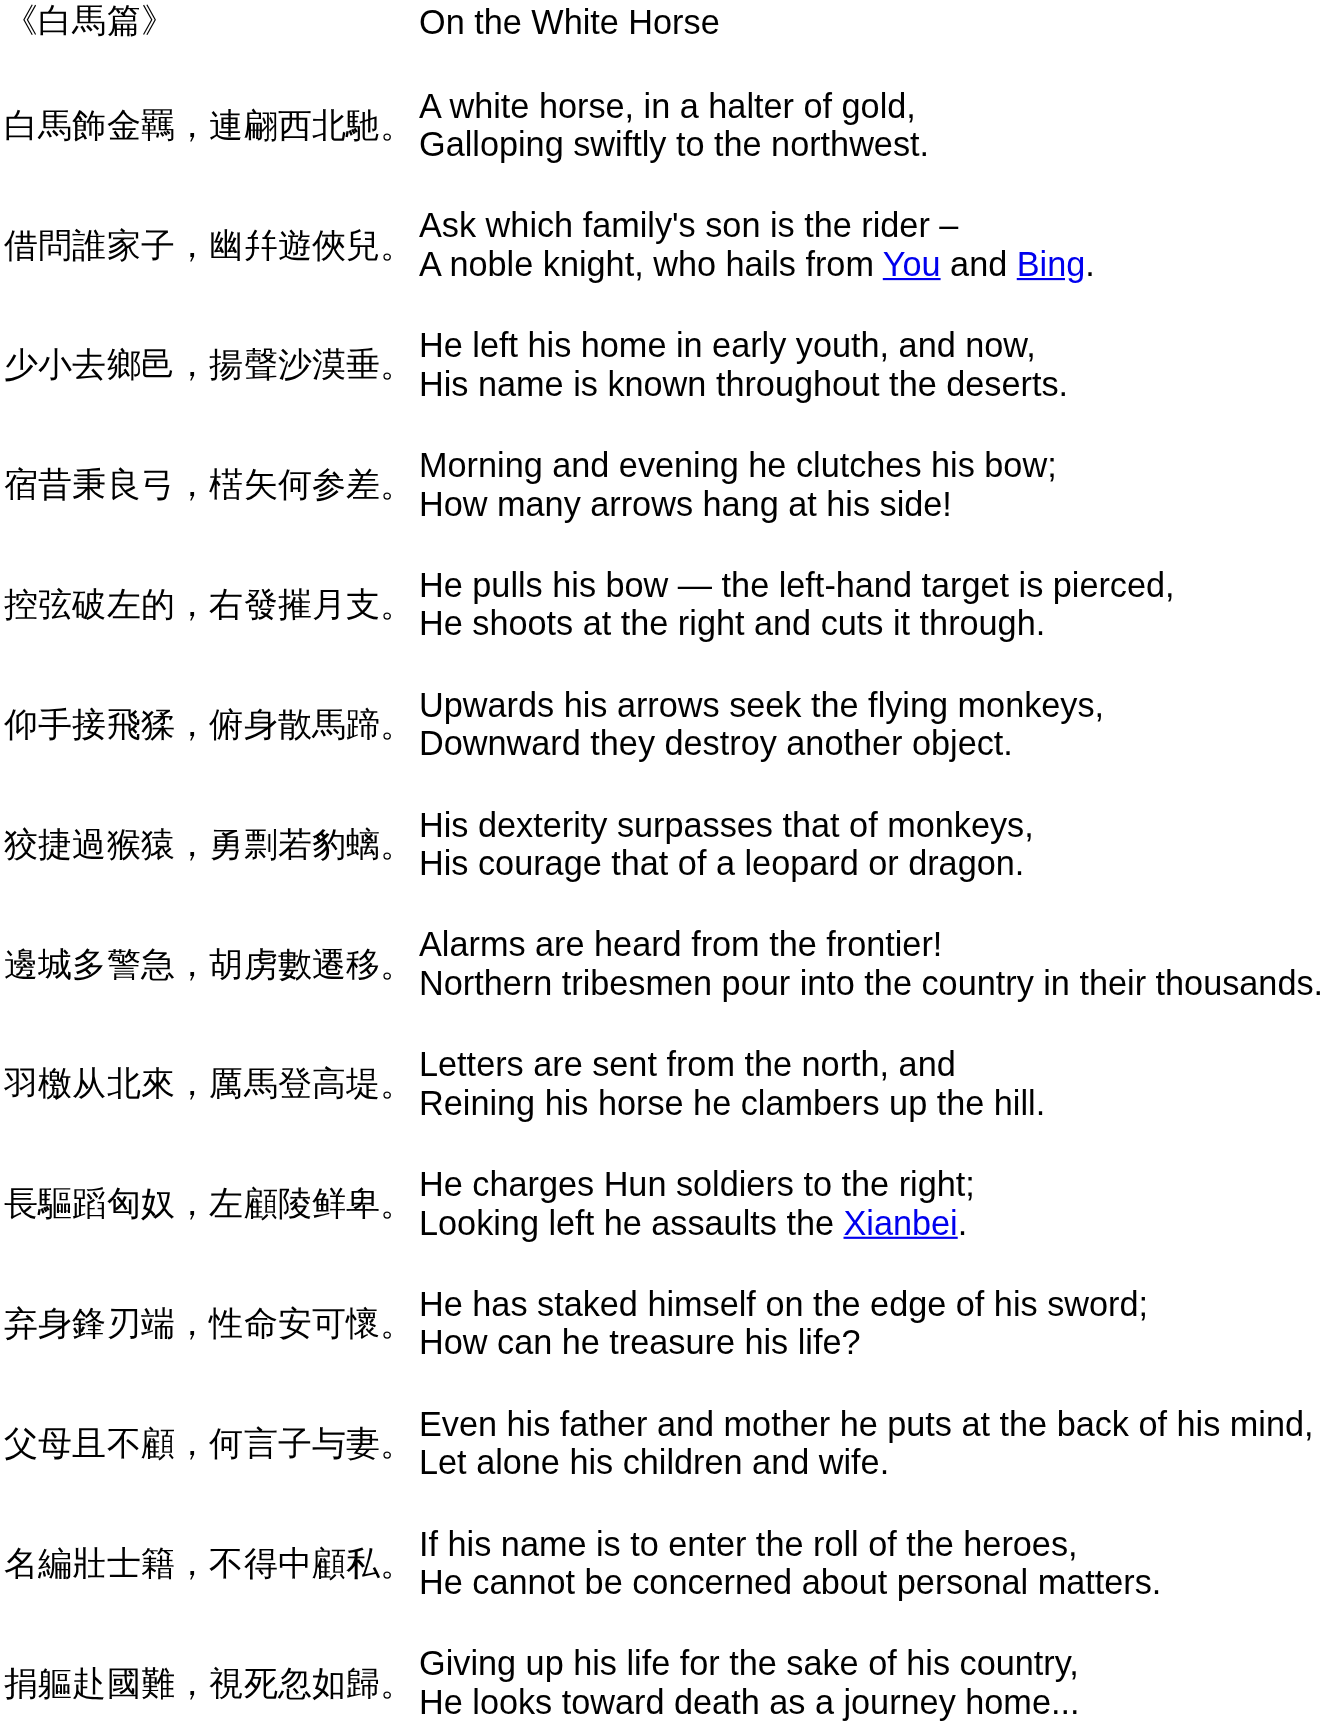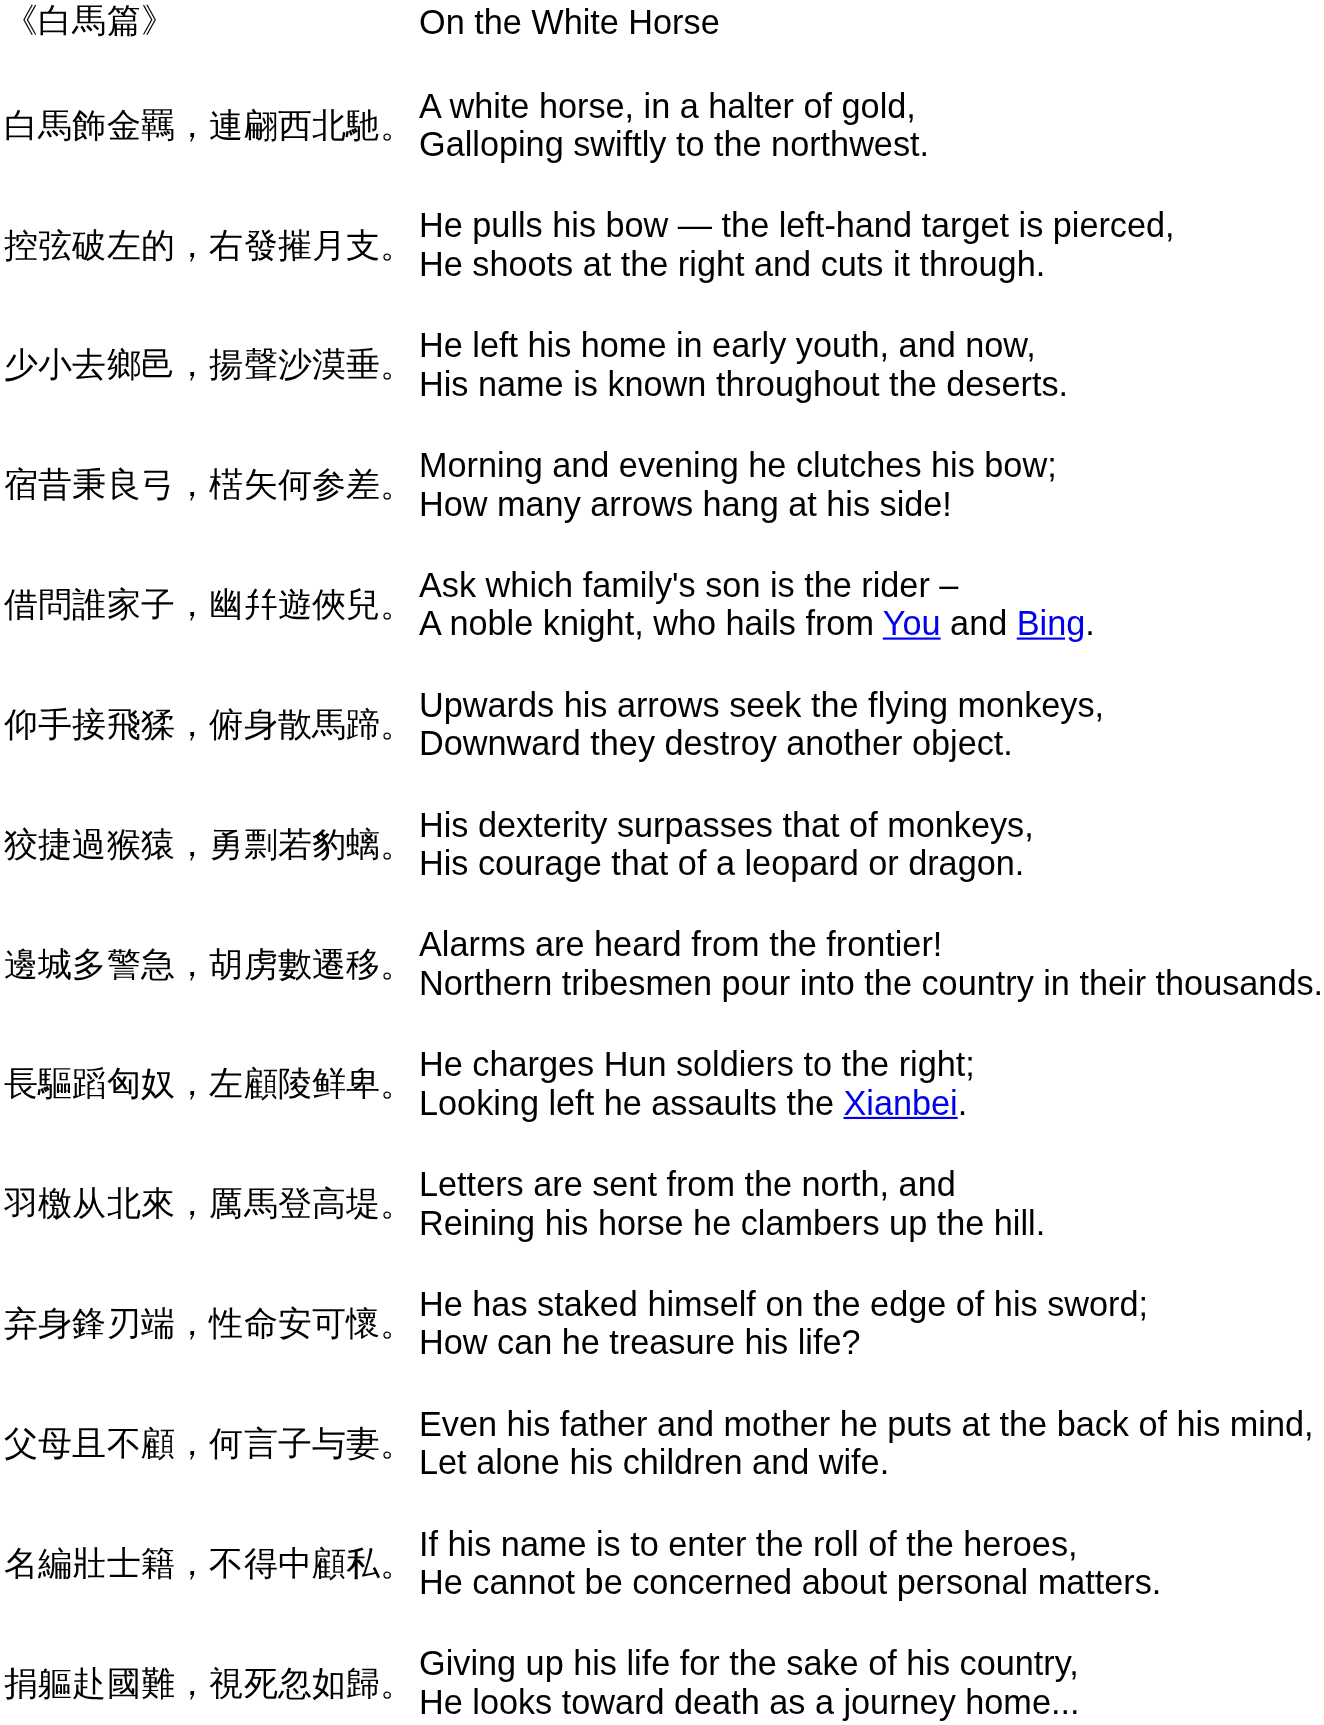rows swapped: (209, 244) <-> (209, 603)
rows swapped: (209, 1083) <-> (209, 1202)
